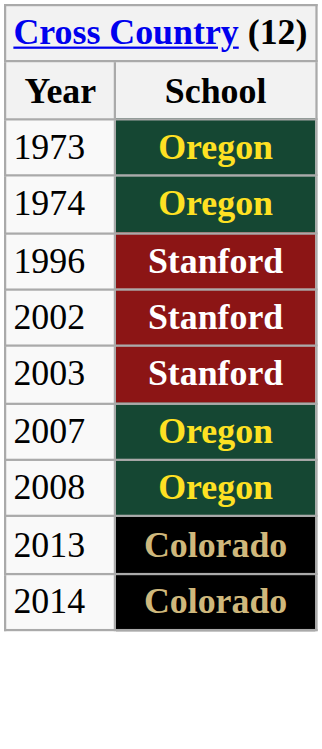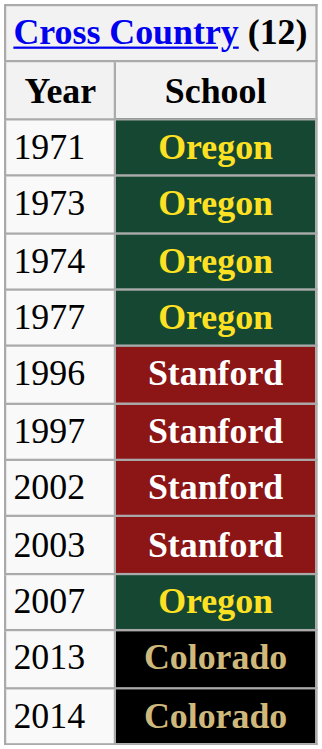+ row: (49, 146)
+ row: (49, 317)
+ row: (49, 430)
- row: (49, 487)
